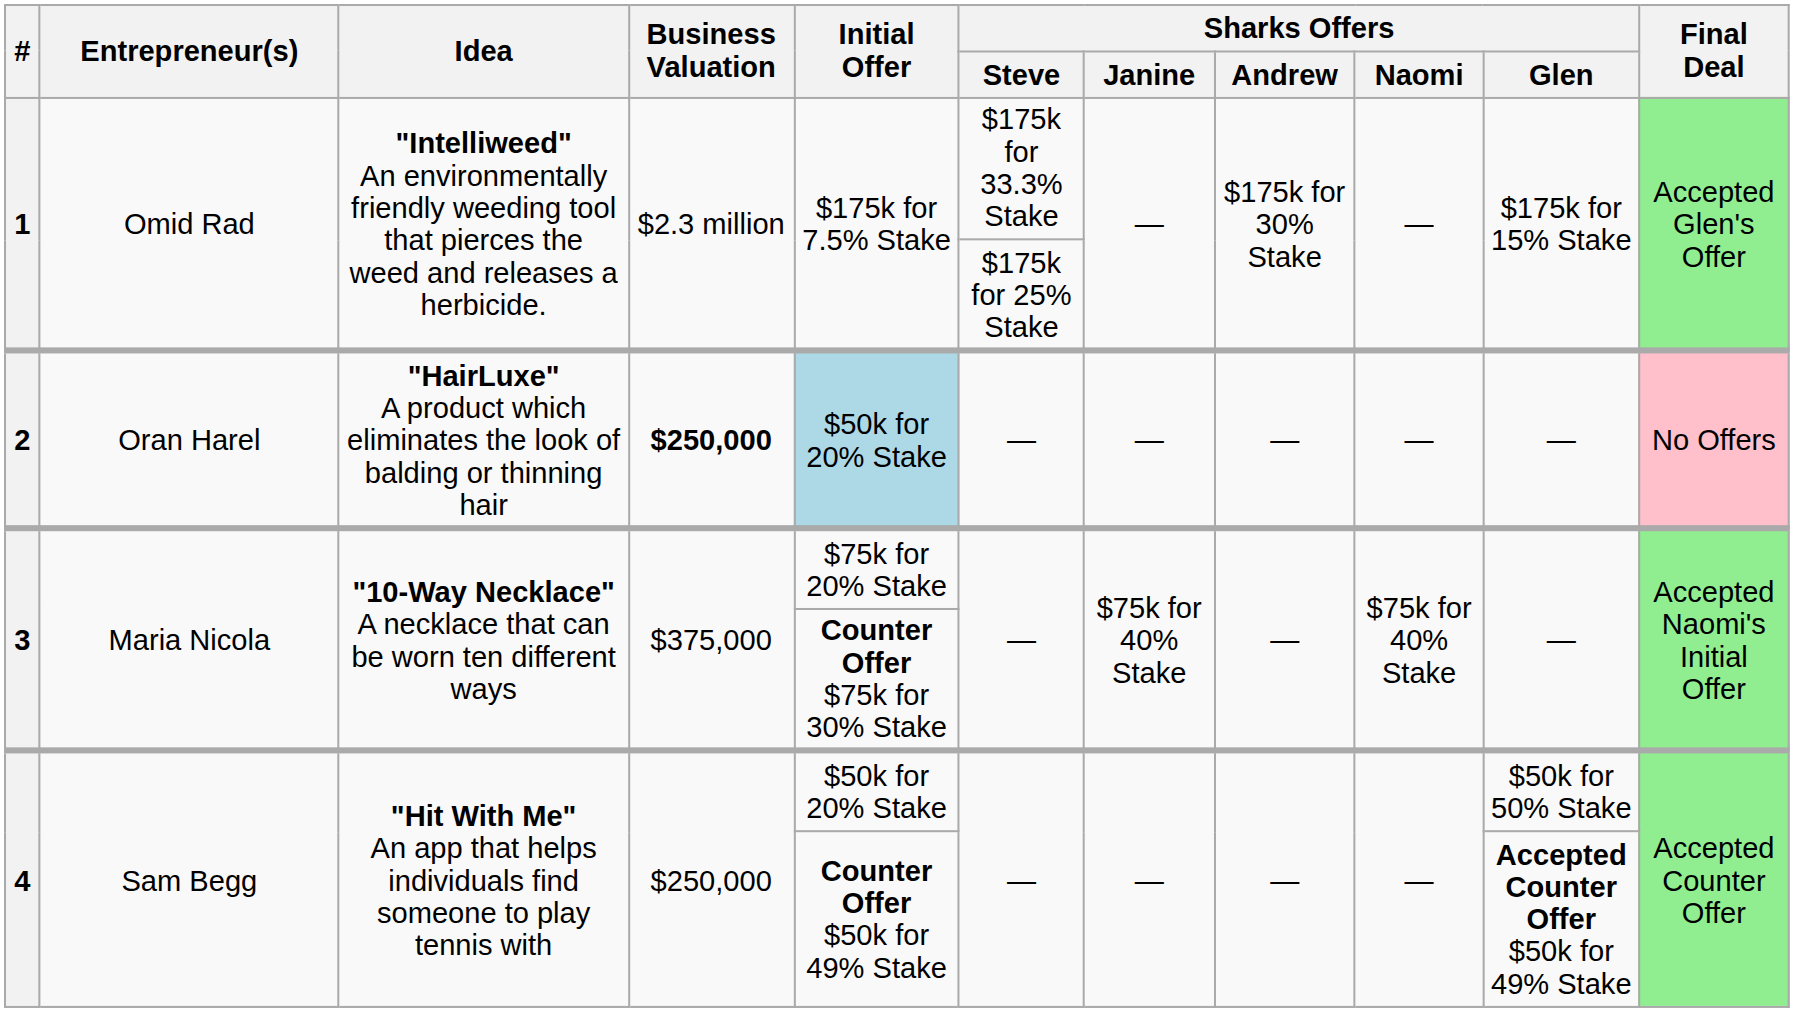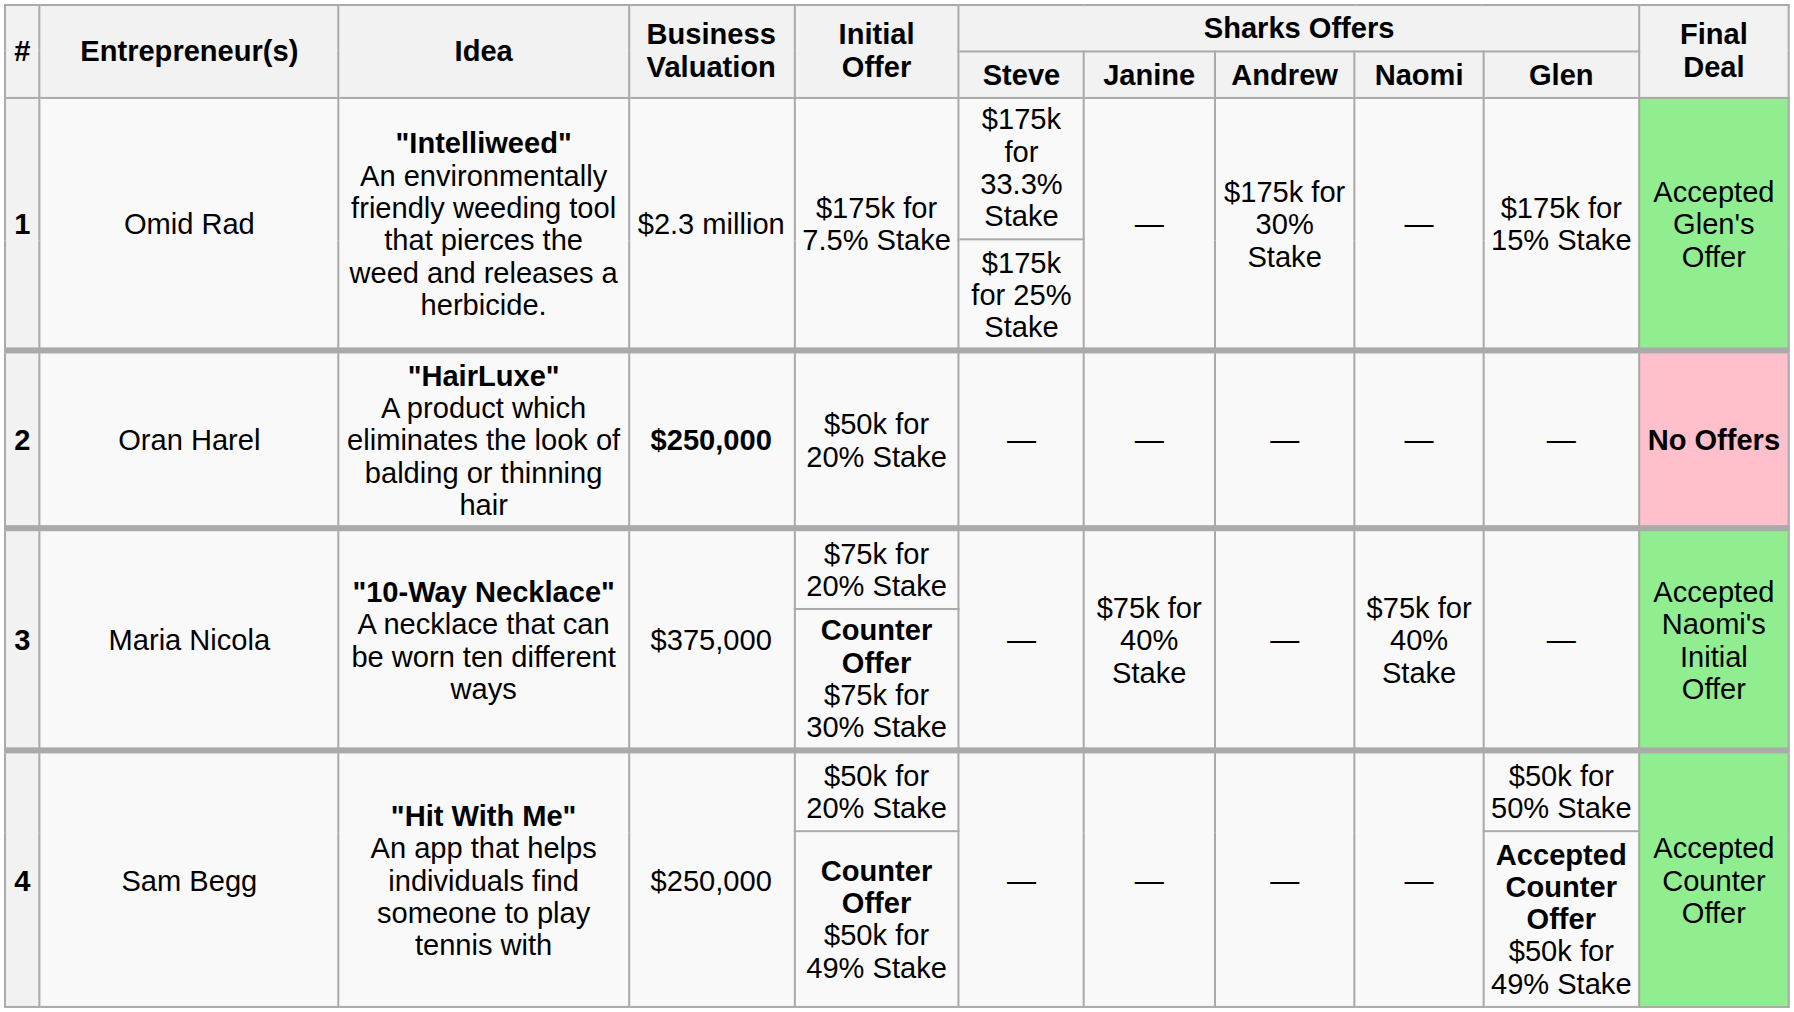(877, 440) lightblue background -> (877, 440) no background
(1714, 440) normal -> (1714, 440) bold
